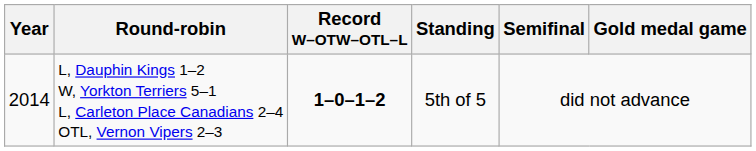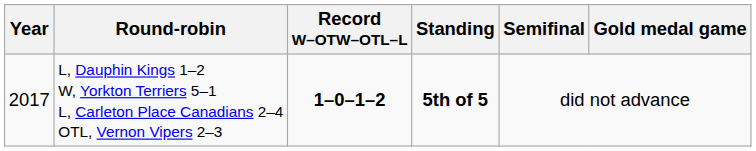(29, 100) 2014 -> (29, 100) 2017
(455, 100) normal -> (455, 100) bold
